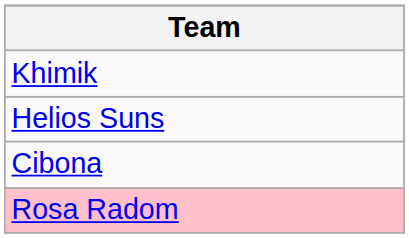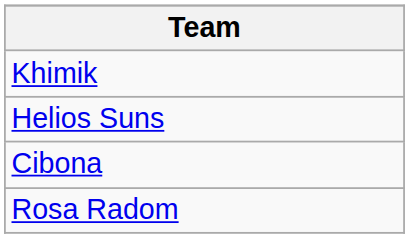(95, 209) pink background -> (95, 209) no background
